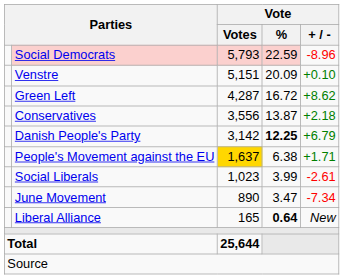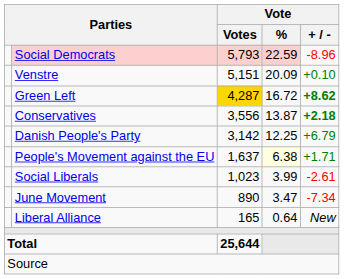(243, 95) no background -> (243, 95) gold background
(319, 95) normal -> (319, 95) bold
(319, 116) normal -> (319, 116) bold
(281, 136) bold -> (281, 136) normal
(243, 156) gold background -> (243, 156) no background
(285, 156) no background -> (285, 156) lightyellow background
(285, 217) bold -> (285, 217) normal
